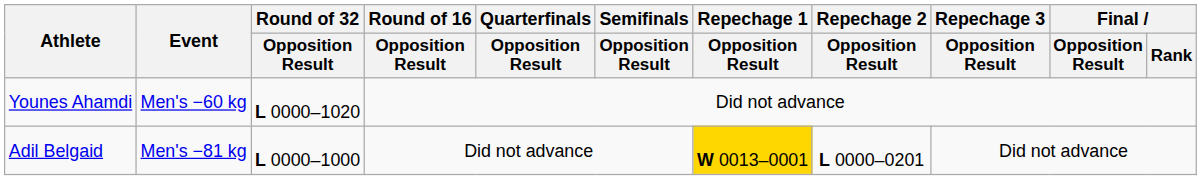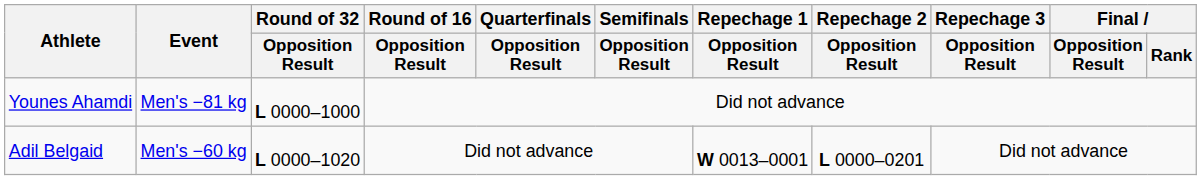(194, 102) Men's −60 kg -> (194, 102) Men's −81 kg
(308, 112) L 0000–1020 -> (308, 112) L 0000–1000
(194, 151) Men's −81 kg -> (194, 151) Men's −60 kg
(308, 160) L 0000–1000 -> (308, 160) L 0000–1020
(753, 160) gold background -> (753, 160) no background
